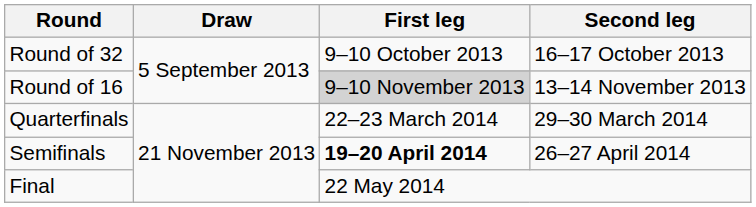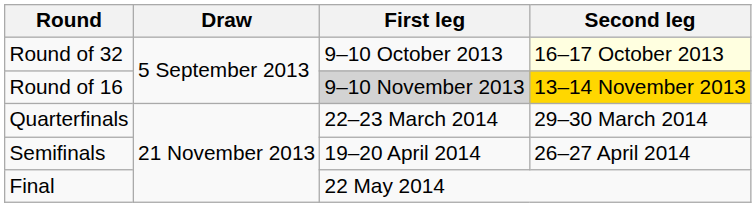(629, 53) no background -> (629, 53) lightyellow background
(640, 86) no background -> (640, 86) gold background
(406, 152) bold -> (403, 152) normal
